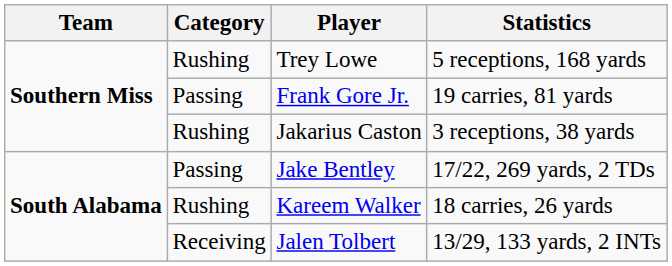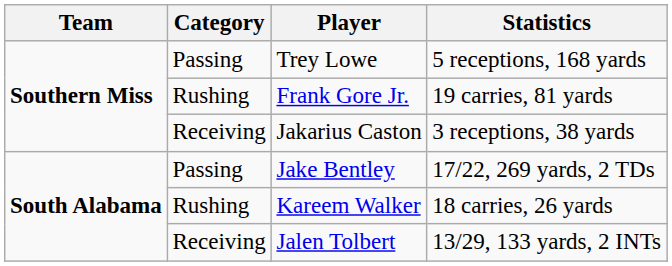(211, 59) Rushing -> (208, 59) Passing
(208, 95) Passing -> (211, 95) Rushing
(211, 132) Rushing -> (219, 132) Receiving
